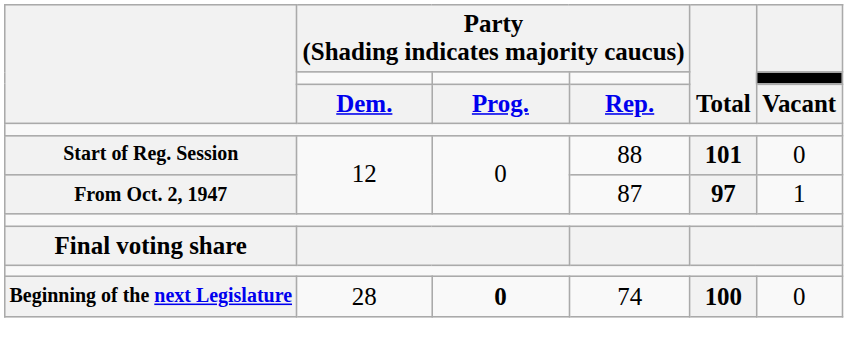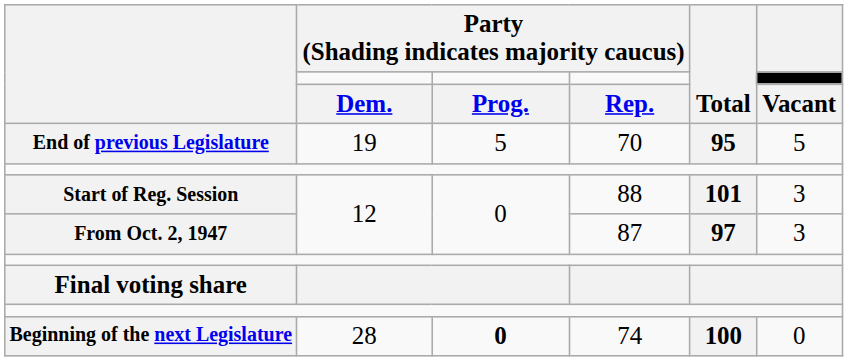+ row: (151, 143)
(799, 154) 0 -> (799, 194) 3
(799, 194) 1 -> (799, 233) 3
